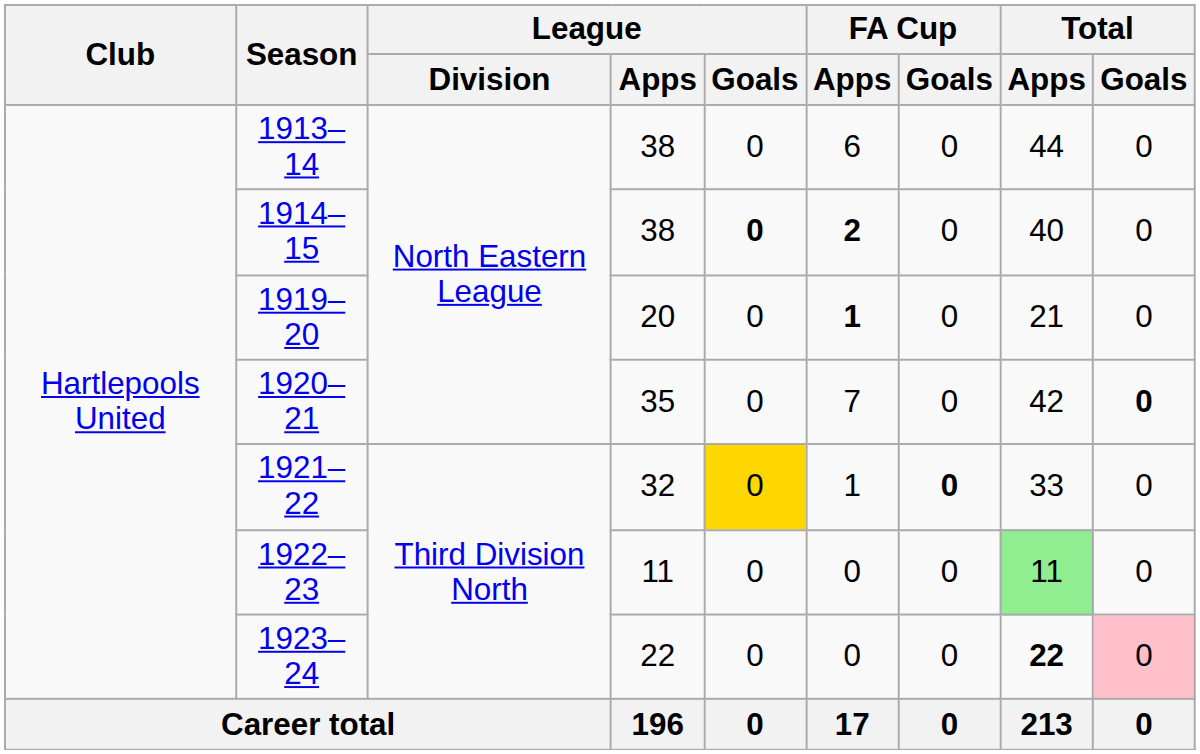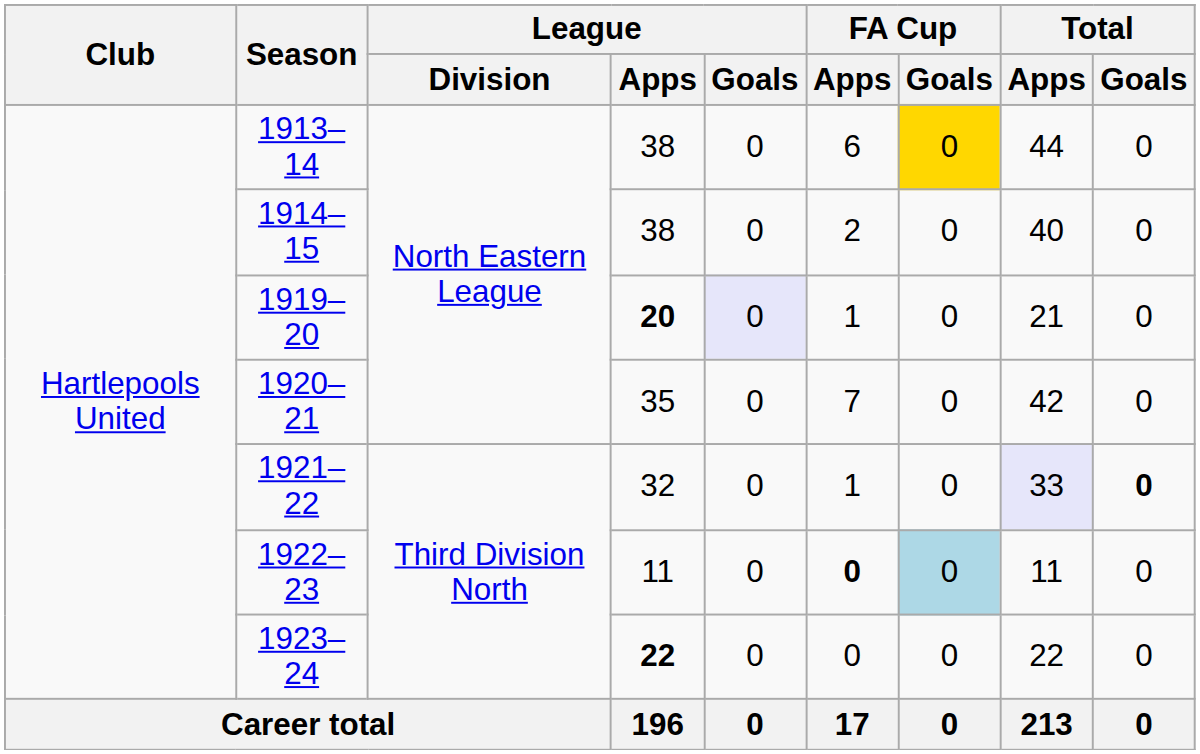(949, 146) no background -> (949, 146) gold background
(755, 231) bold -> (755, 231) normal
(852, 231) bold -> (852, 231) normal
(658, 316) normal -> (658, 316) bold
(755, 316) no background -> (755, 316) lavender background
(852, 316) bold -> (852, 316) normal
(1144, 401) bold -> (1144, 401) normal
(755, 486) gold background -> (755, 486) no background
(949, 486) bold -> (949, 486) normal
(1047, 486) no background -> (1047, 486) lavender background
(1144, 486) normal -> (1144, 486) bold
(852, 571) normal -> (852, 571) bold
(949, 571) no background -> (949, 571) lightblue background
(1047, 571) lightgreen background -> (1047, 571) no background
(658, 656) normal -> (658, 656) bold
(1047, 656) bold -> (1047, 656) normal
(1144, 656) pink background -> (1144, 656) no background
